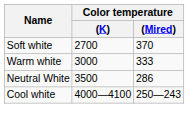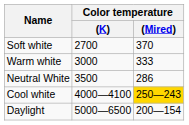(159, 95) no background -> (159, 95) gold background
+ row: (26, 111)
